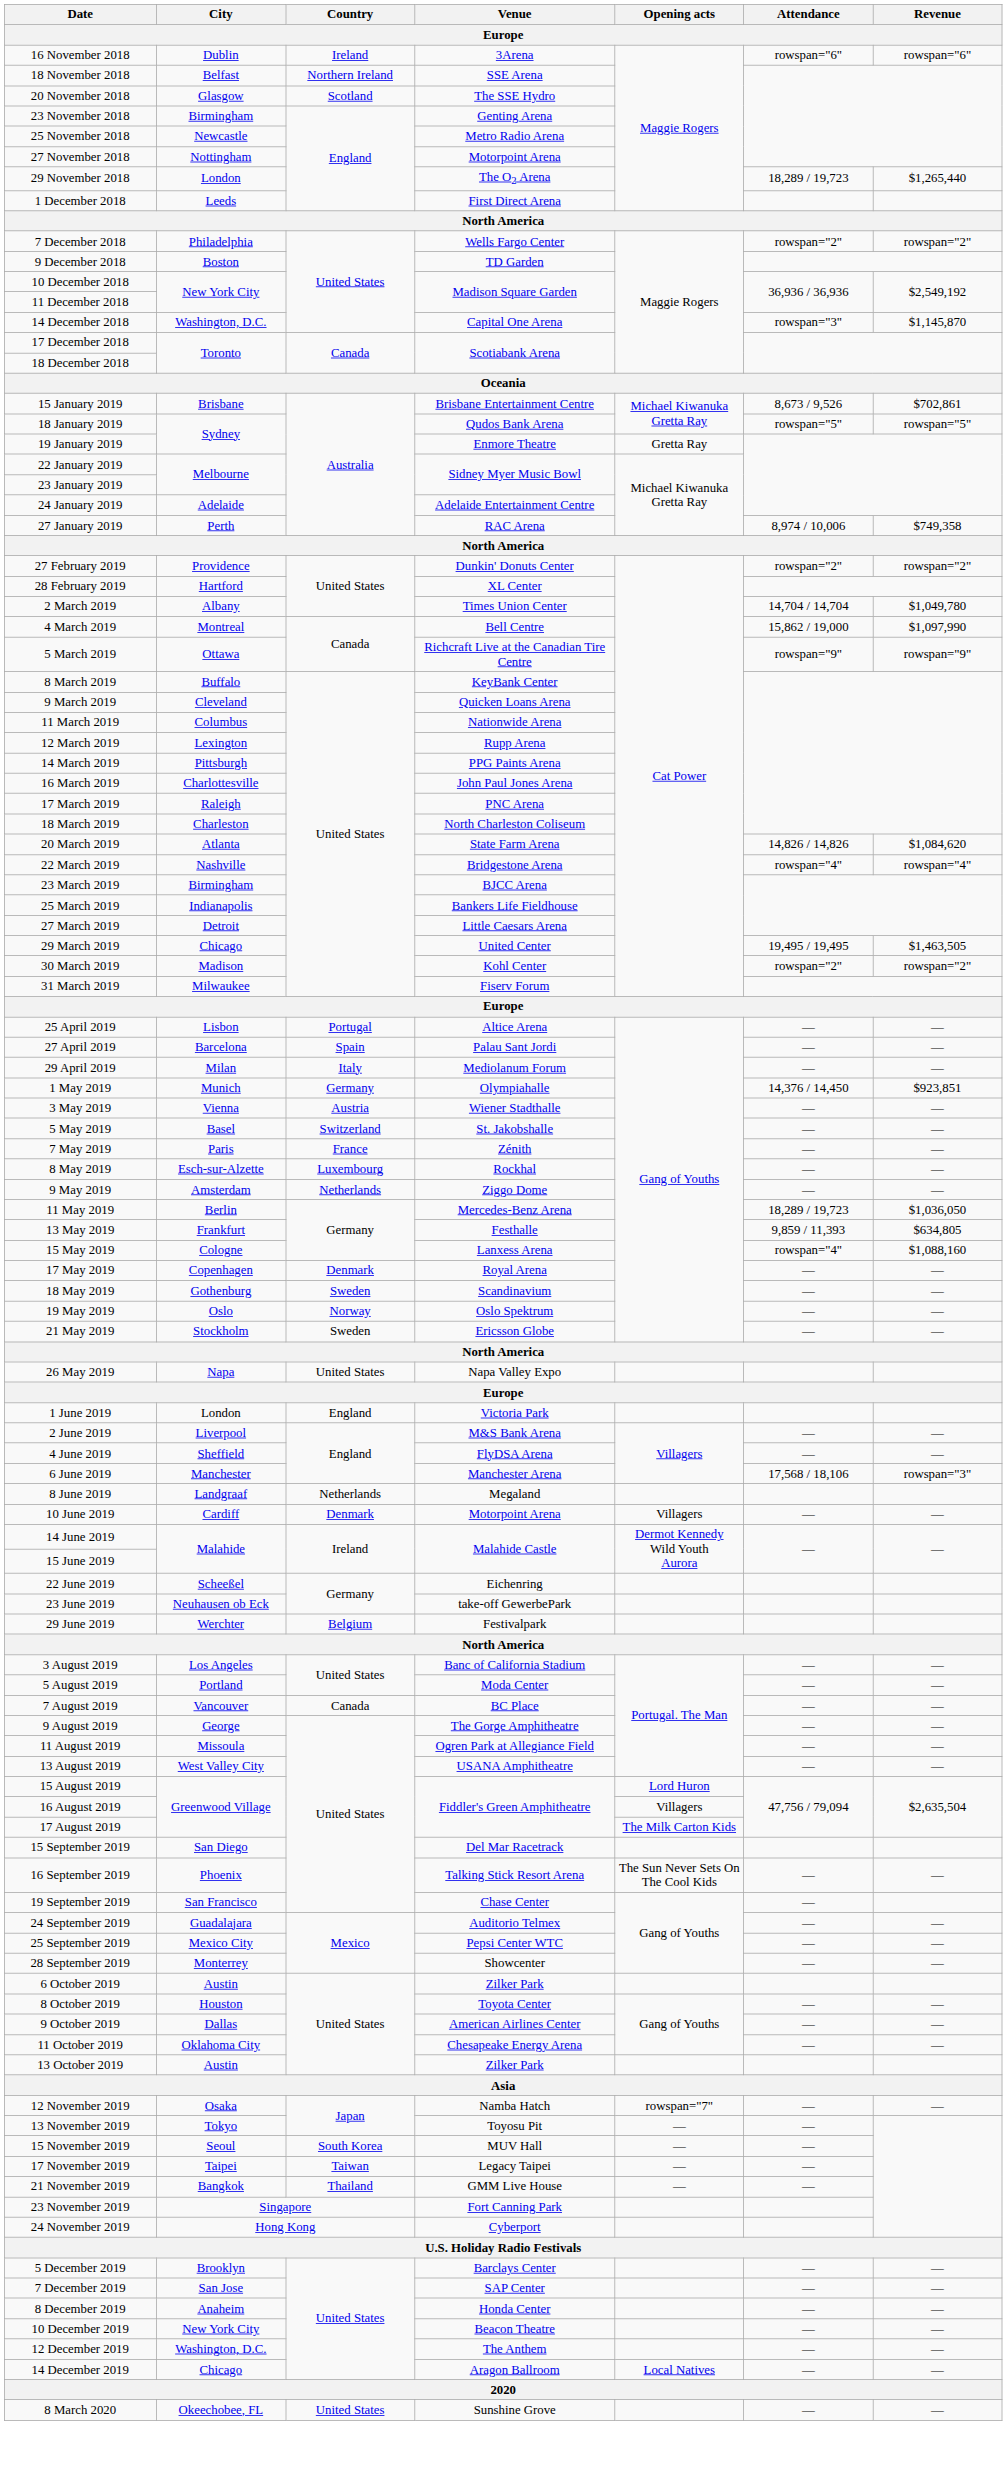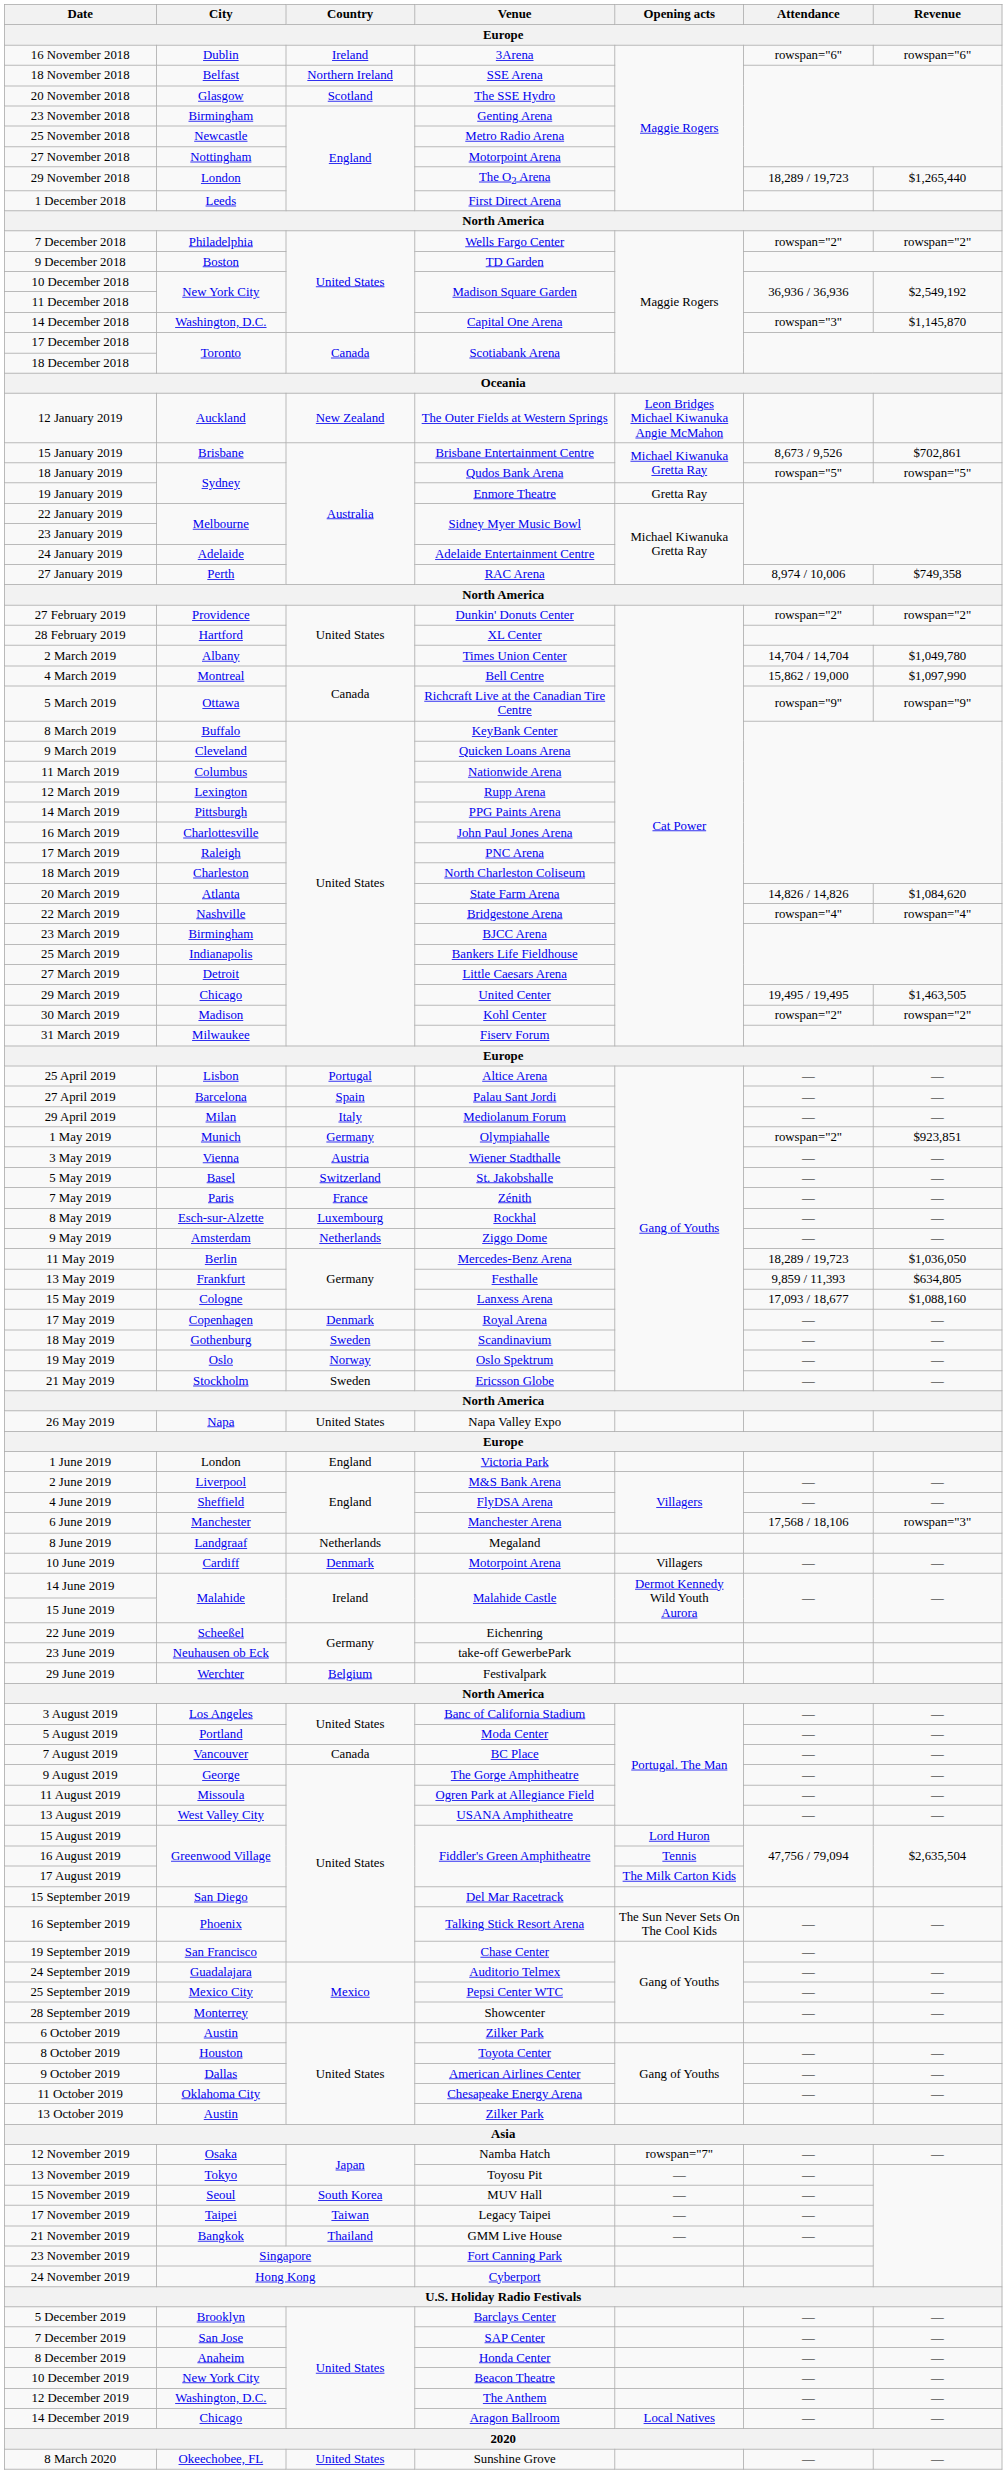+ row: (80, 418)
(808, 1088) 14,376 / 14,450 -> (808, 1137) rowspan="2"
(808, 1250) rowspan="4" -> (808, 1299) 17,093 / 18,677
(679, 1807) Villagers -> (679, 1856) Tennis
